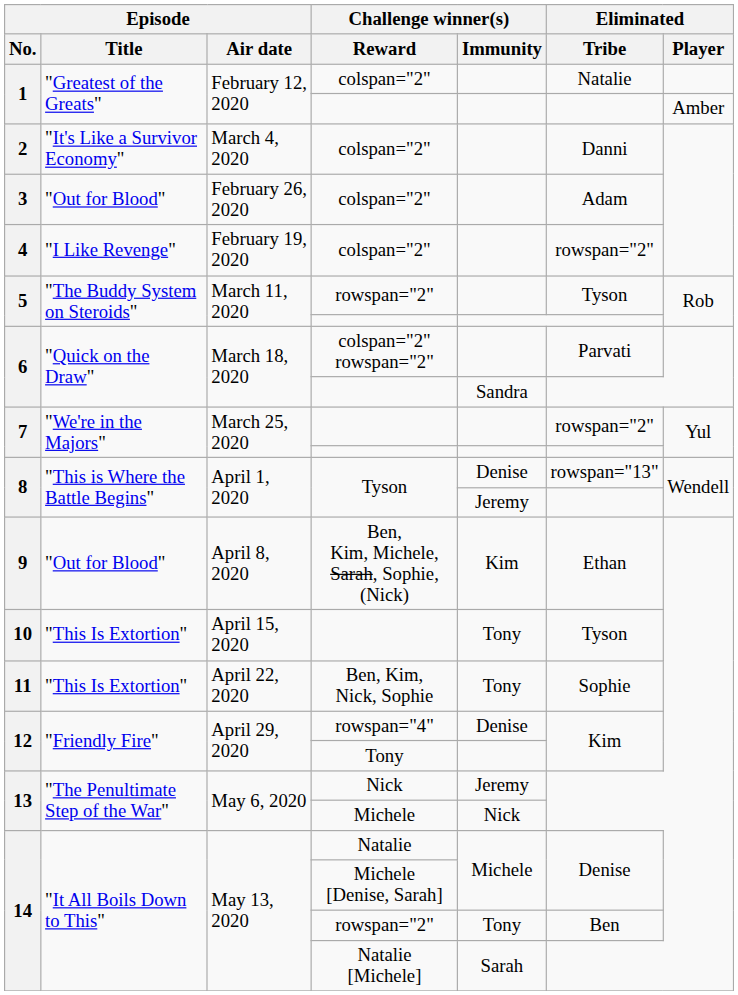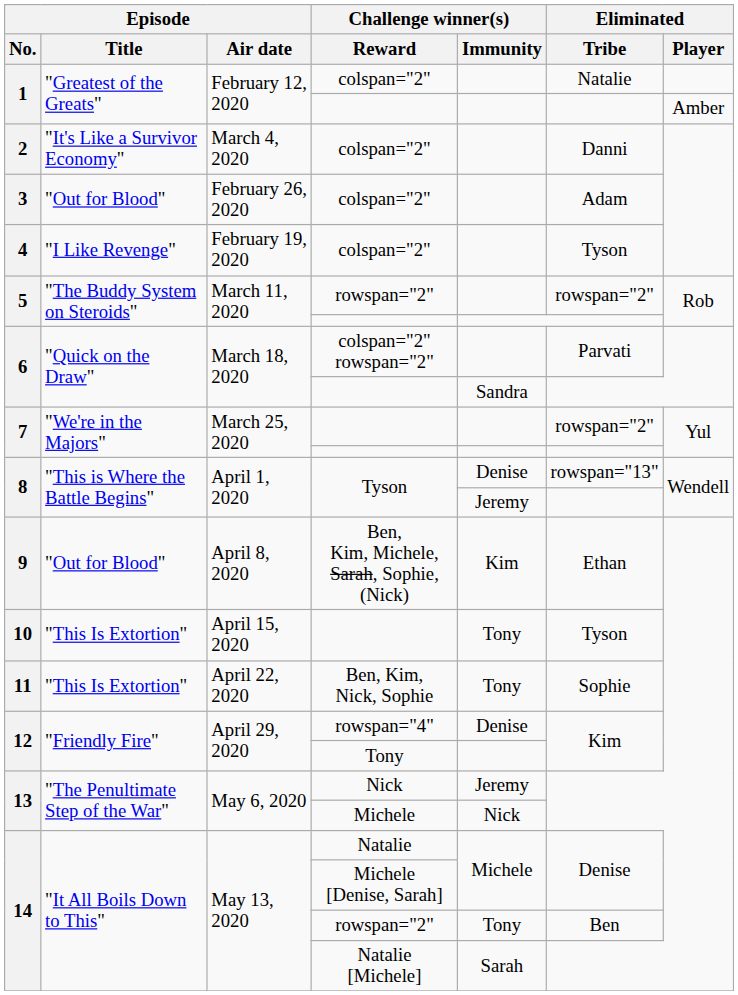(605, 250) rowspan="2" -> (605, 250) Tyson
(605, 295) Tyson -> (605, 295) rowspan="2"
